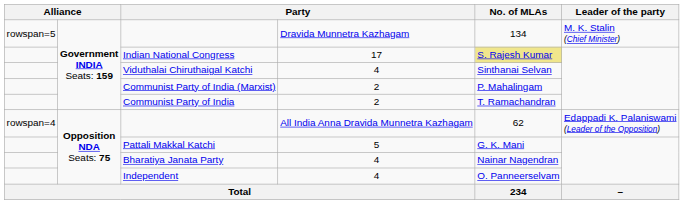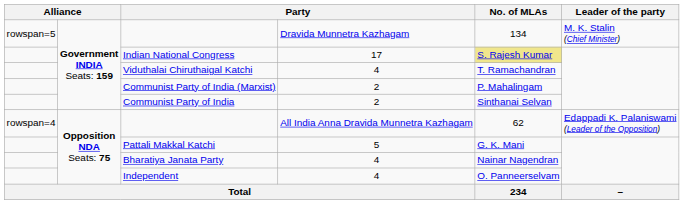(515, 70) Sinthanai Selvan -> (516, 70) T. Ramachandran
(516, 102) T. Ramachandran -> (515, 102) Sinthanai Selvan
